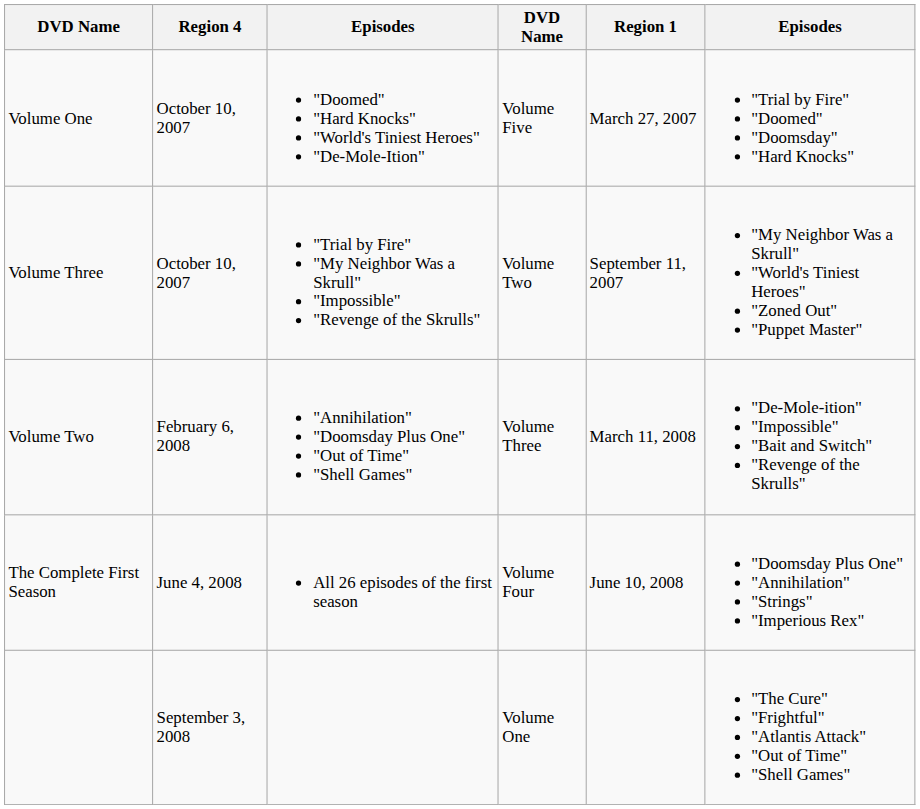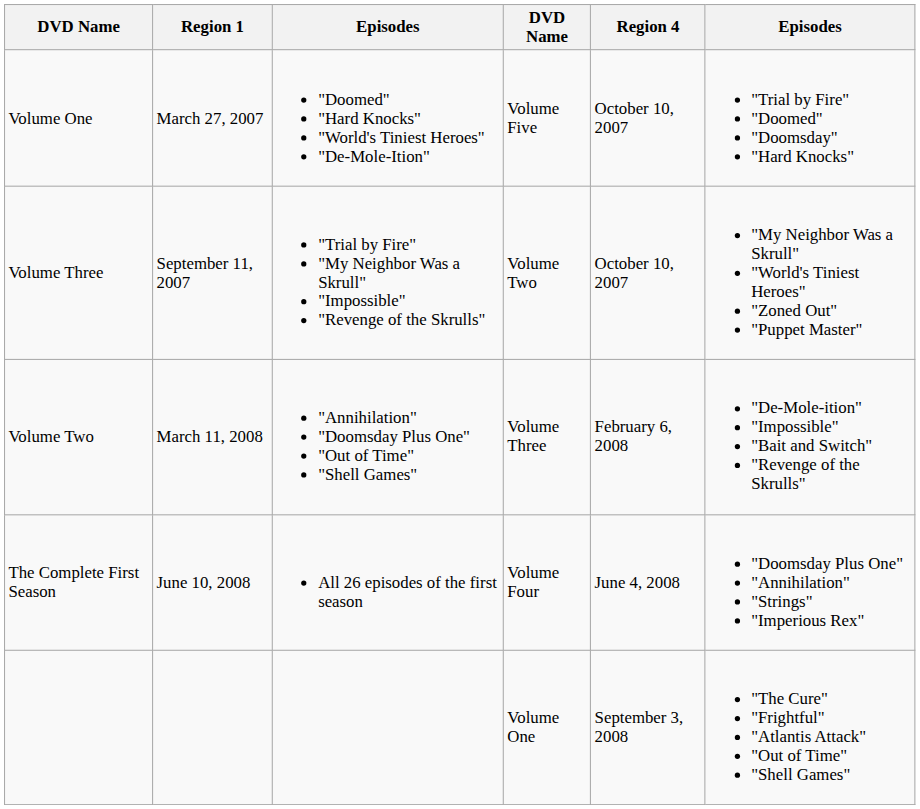columns swapped: (646, 27) <-> (210, 27)
